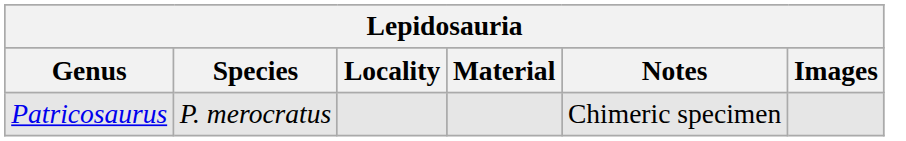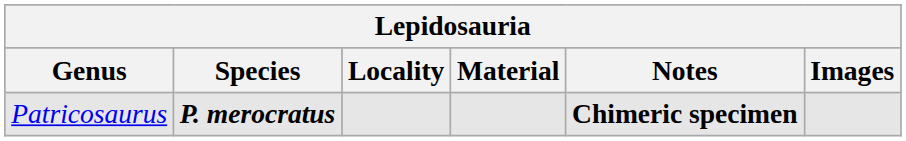(256, 113) normal -> (258, 113) bold
(675, 113) normal -> (685, 113) bold
